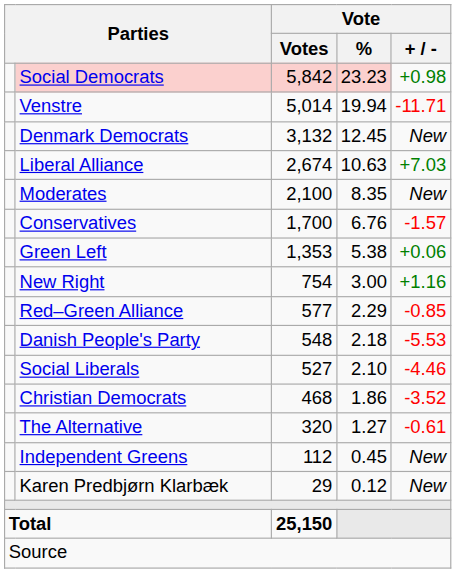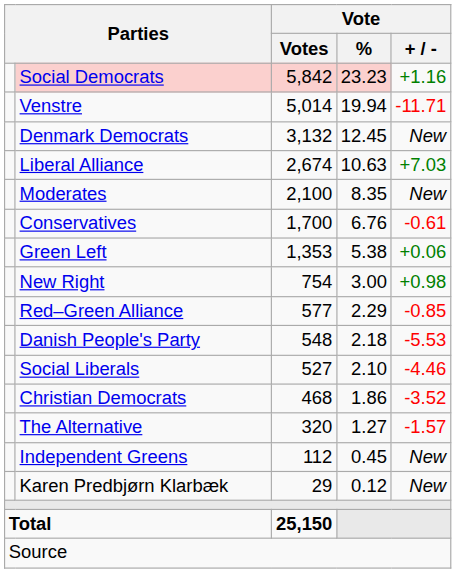(423, 77) +0.98 -> (423, 77) +1.16
(425, 223) -1.57 -> (425, 223) -0.61
(423, 281) +1.16 -> (423, 281) +0.98
(425, 427) -0.61 -> (425, 427) -1.57
